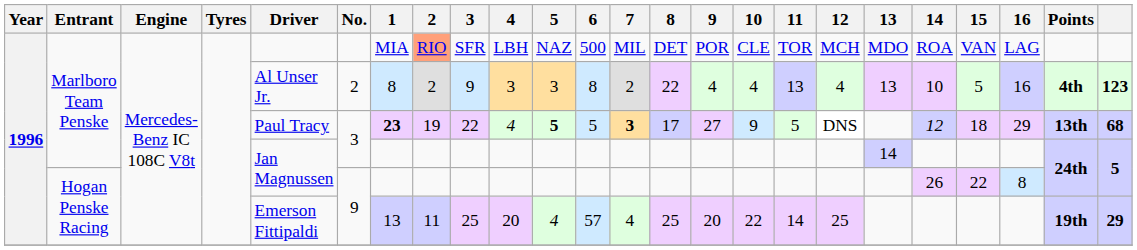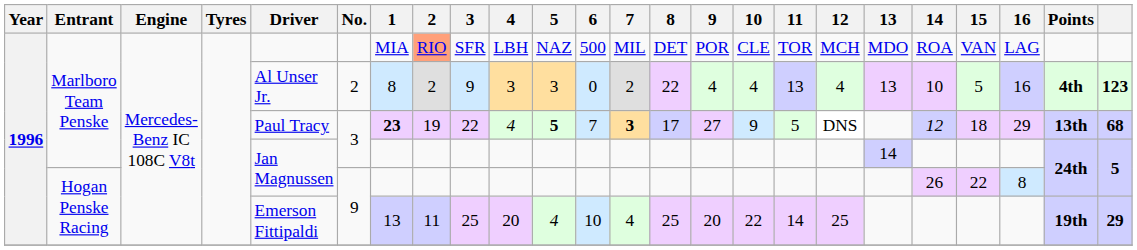(593, 86) 8 -> (593, 86) 0
(593, 125) 5 -> (593, 125) 7
(593, 221) 57 -> (593, 221) 10
